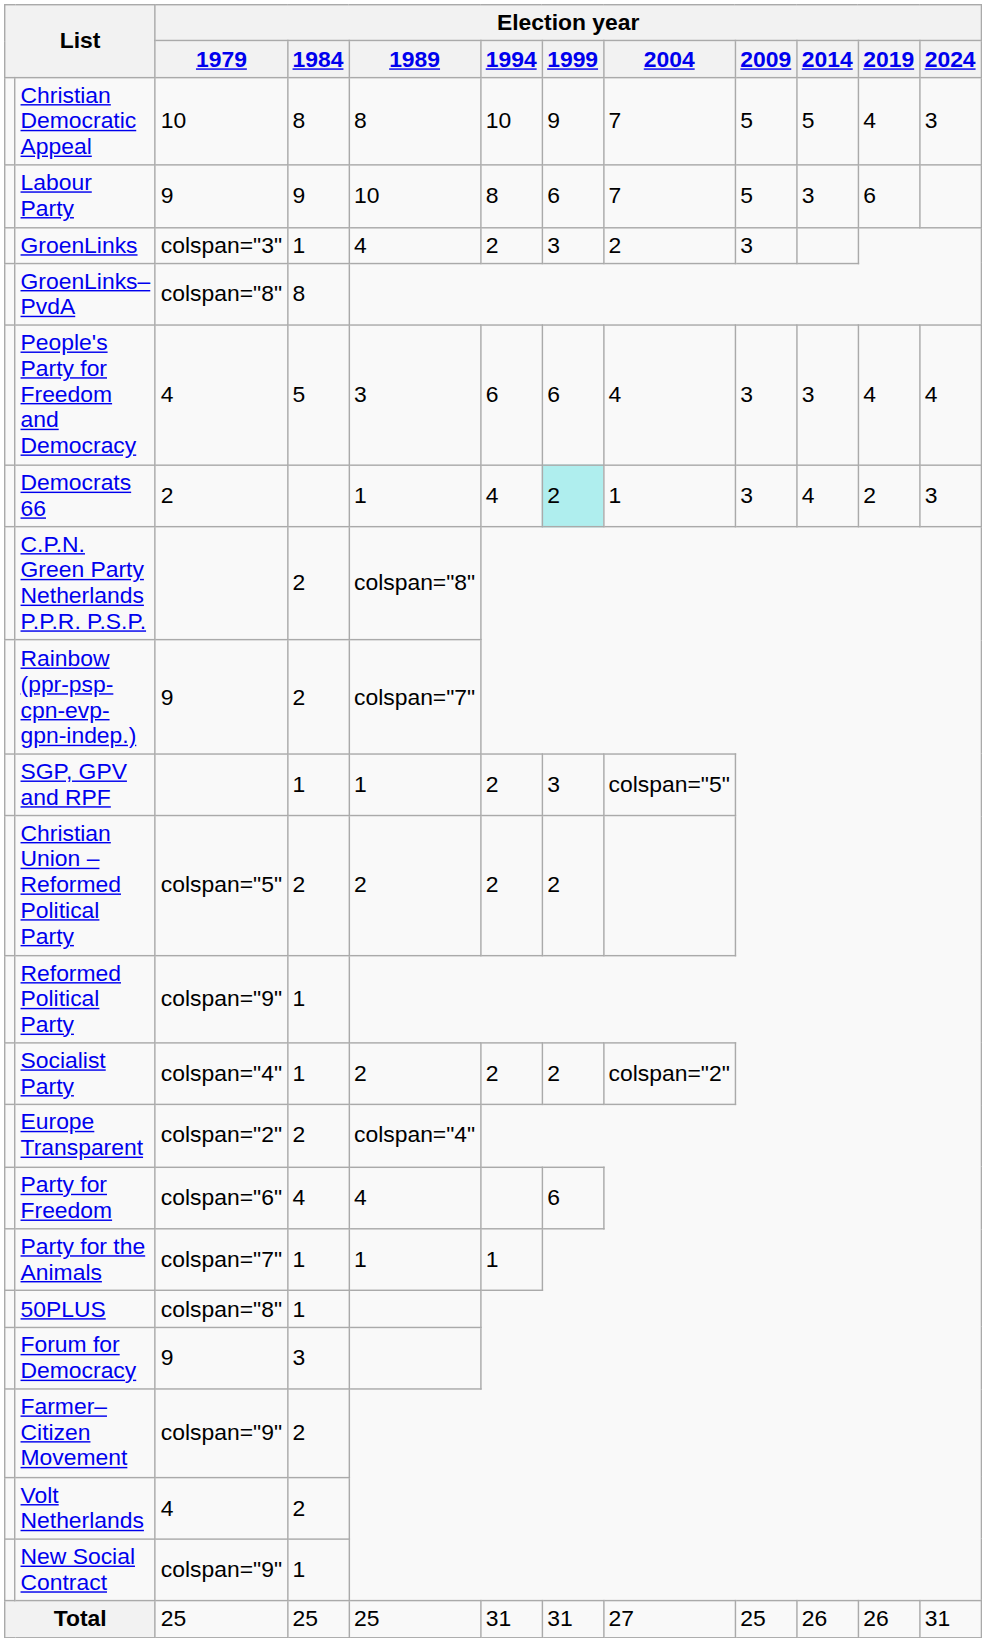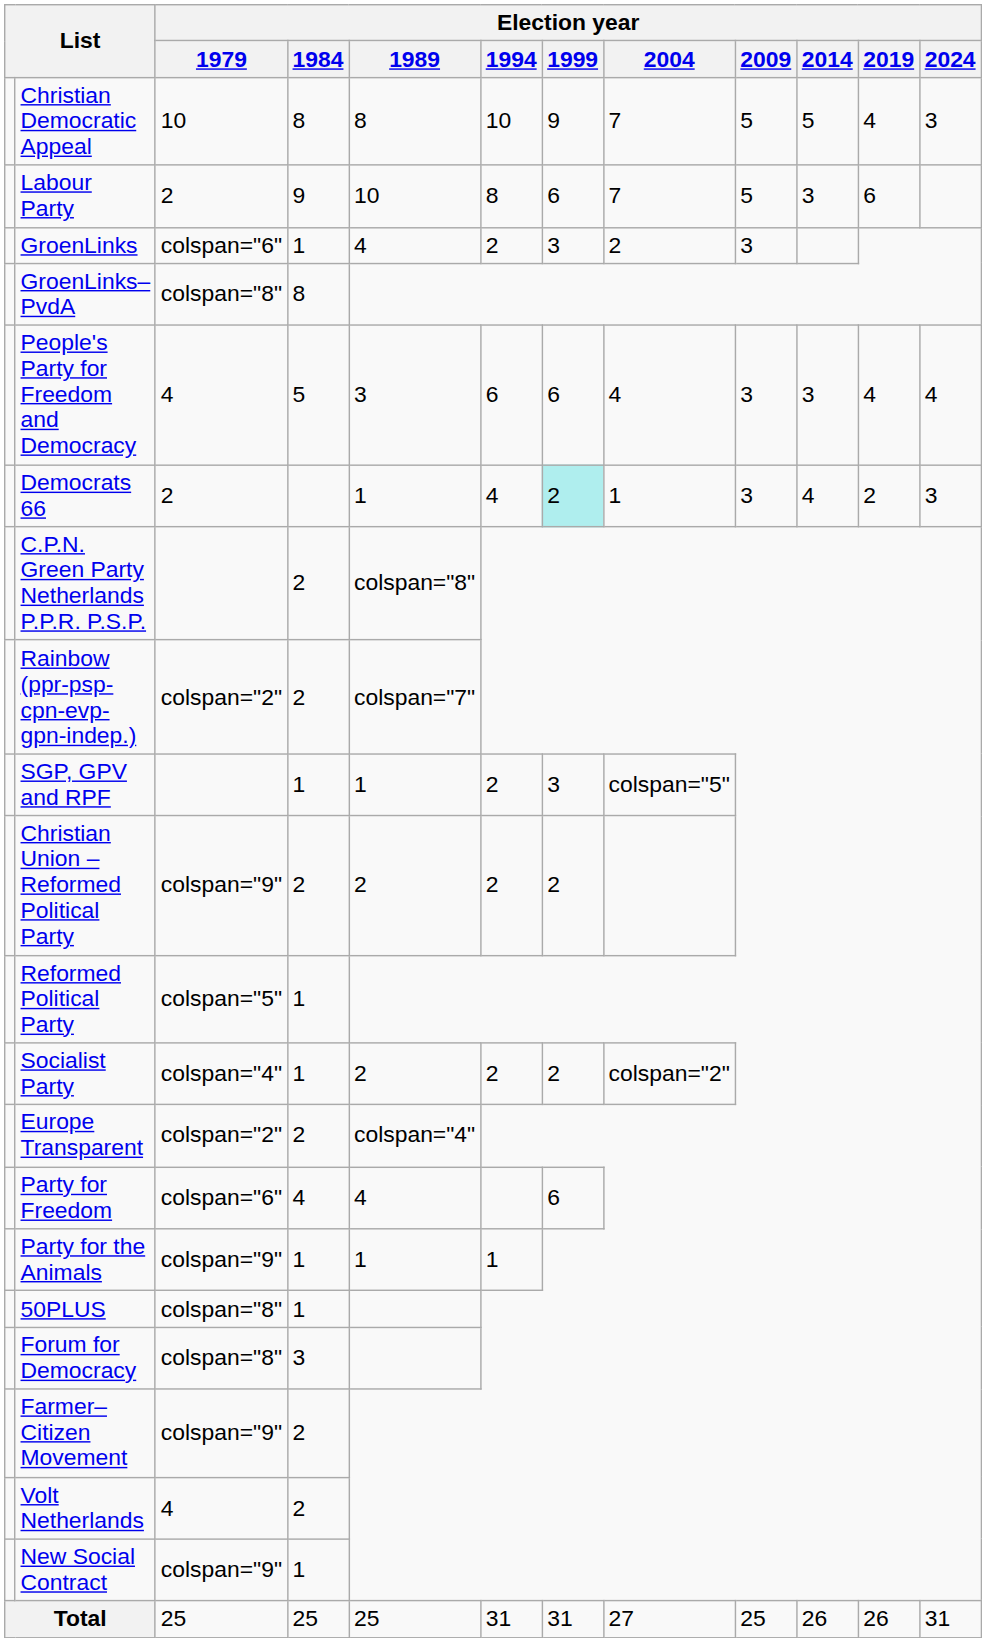(167, 195) 9 -> (167, 195) 2
(221, 245) colspan="3" -> (221, 245) colspan="6"
(167, 696) 9 -> (221, 696) colspan="2"
(221, 885) colspan="5" -> (221, 885) colspan="9"
(221, 998) colspan="9" -> (221, 998) colspan="5"
(221, 1259) colspan="7" -> (221, 1259) colspan="9"
(167, 1357) 9 -> (221, 1357) colspan="8"
